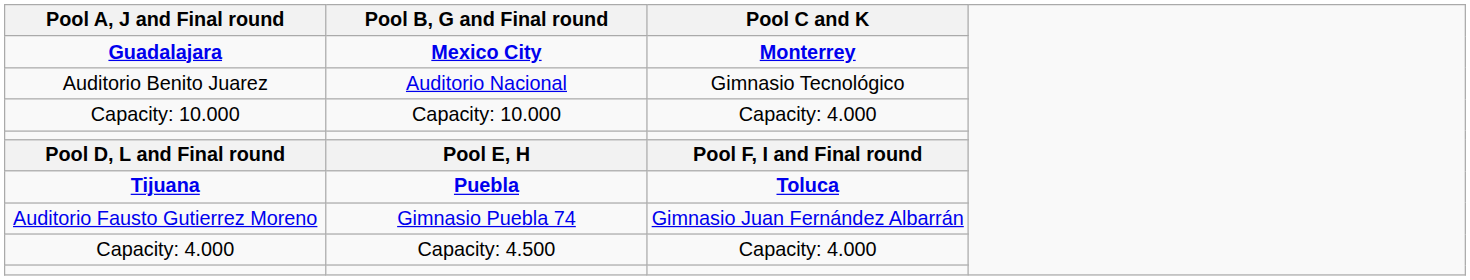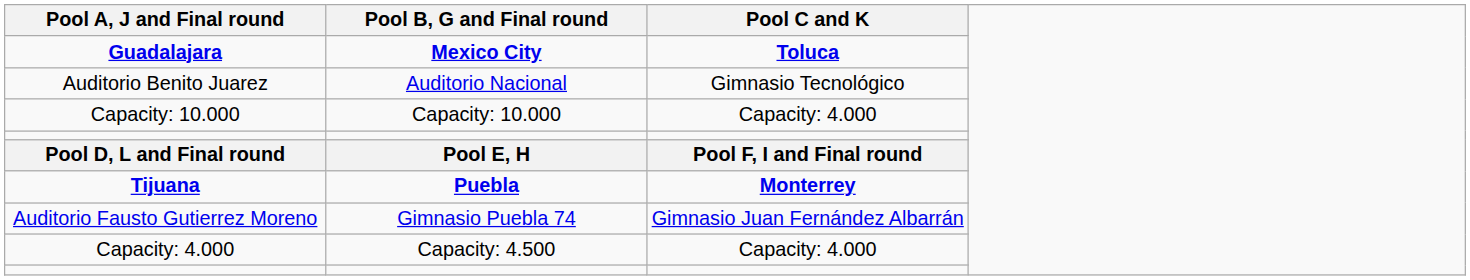(808, 51) Monterrey -> (808, 51) Toluca
(808, 186) Toluca -> (808, 186) Monterrey
